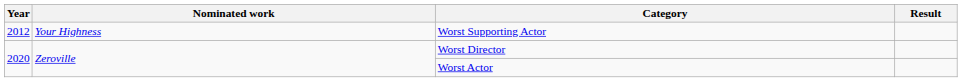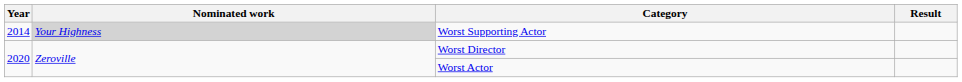(18, 31) 2012 -> (18, 31) 2014
(68, 31) no background -> (68, 31) lightgrey background
